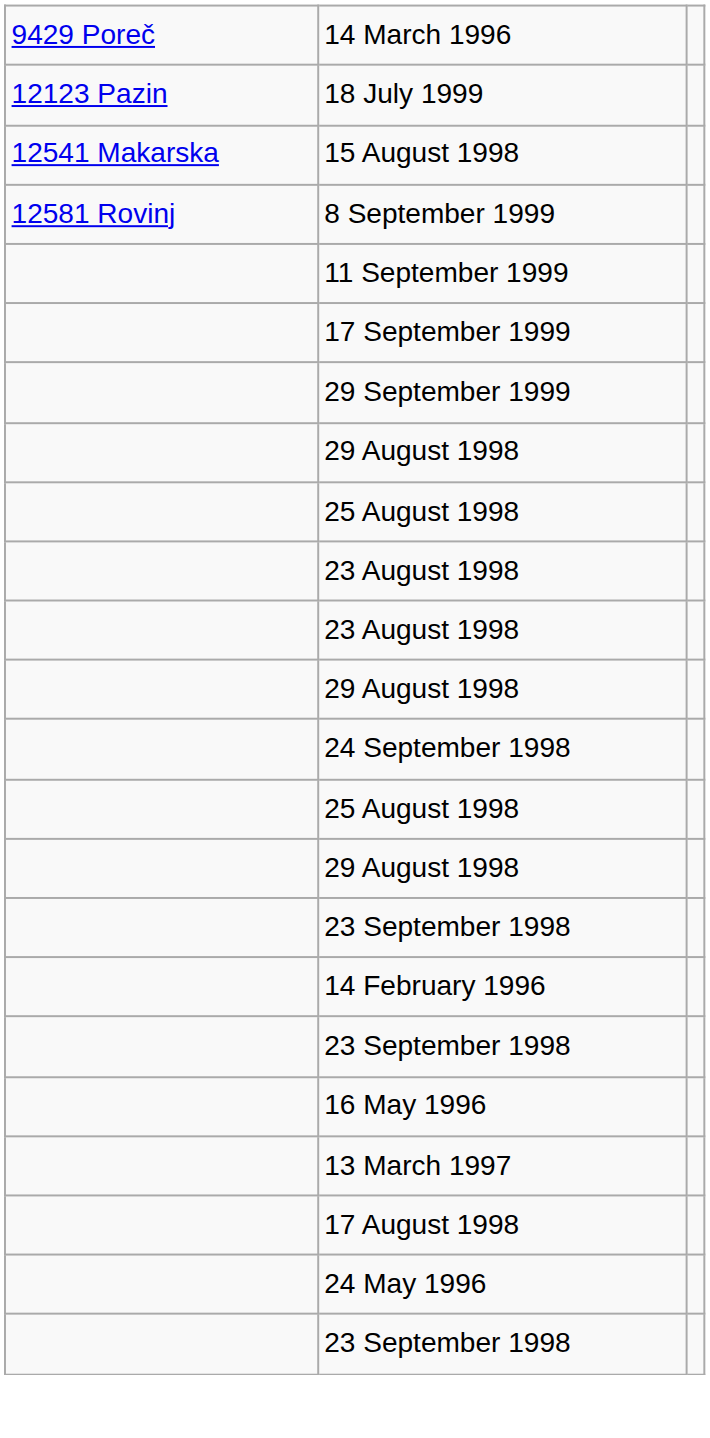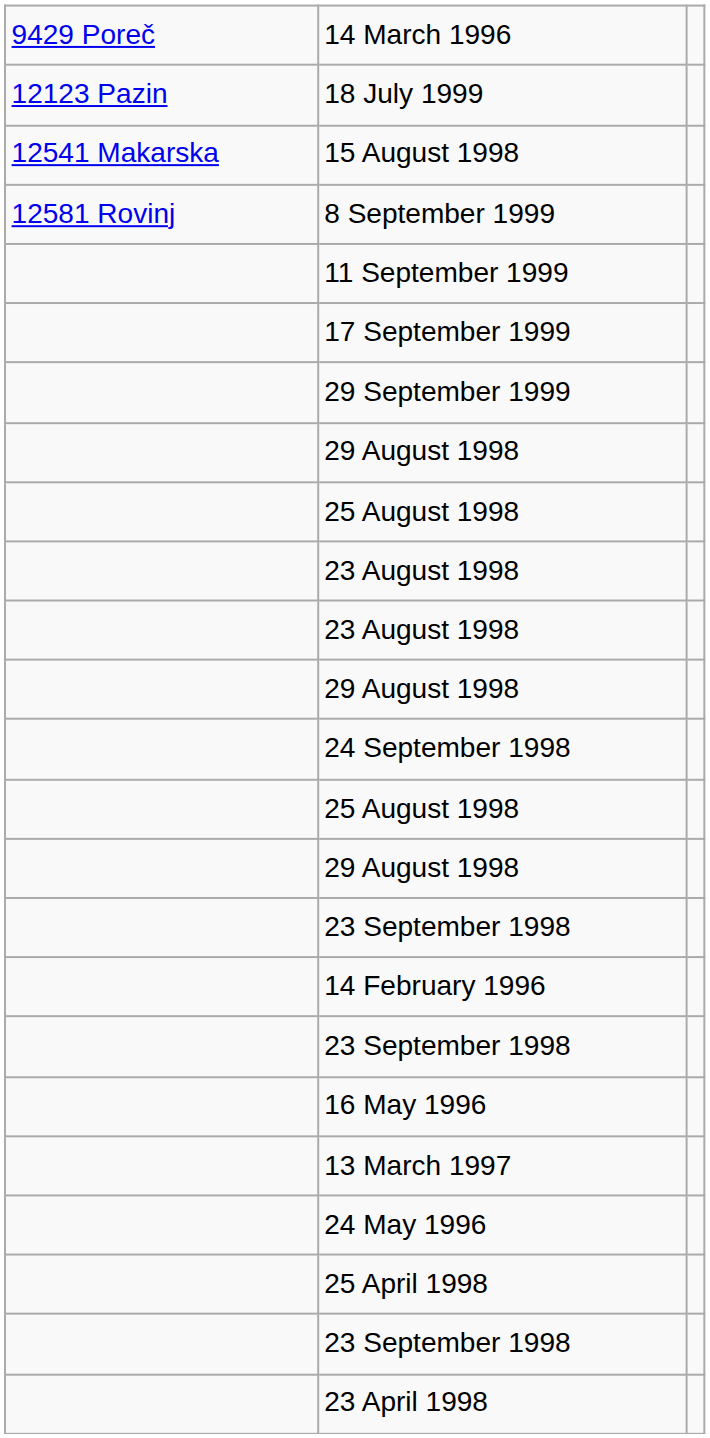- row: (161, 1225)
+ row: (161, 1285)
+ row: (161, 1404)
